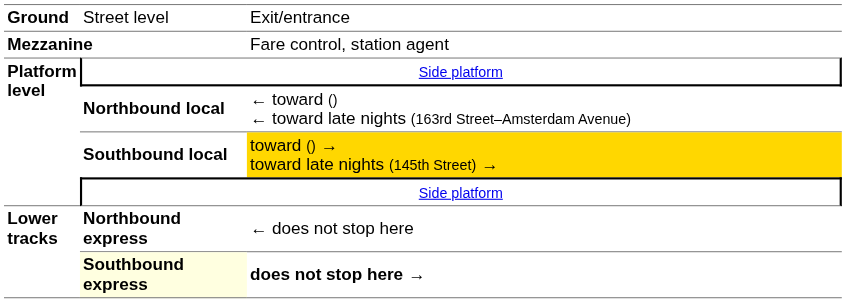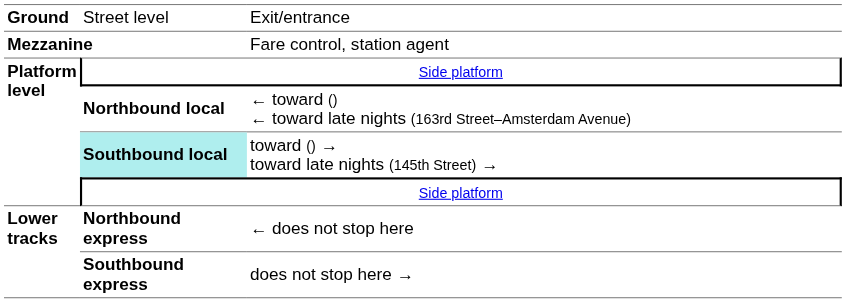(155, 154) no background -> (155, 154) paleturquoise background
(374, 154) gold background -> (374, 154) no background
(133, 274) lightyellow background -> (133, 274) no background
(338, 274) bold -> (332, 274) normal
